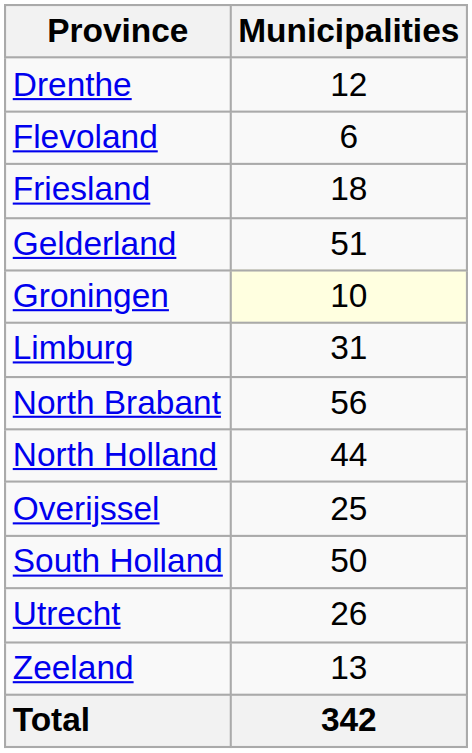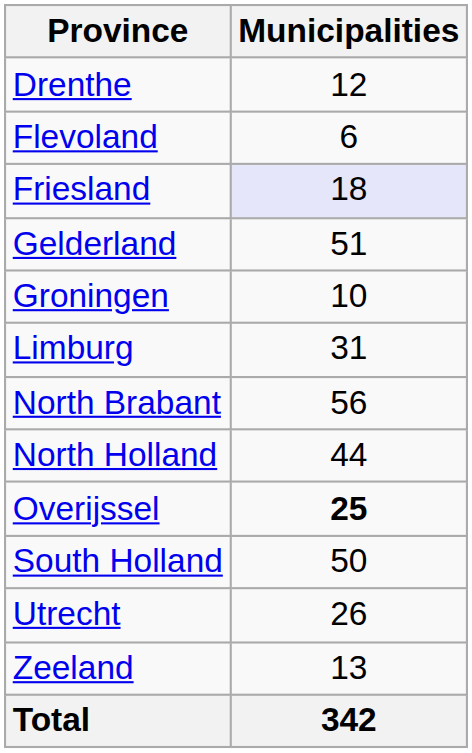(349, 190) no background -> (349, 190) lavender background
(349, 296) lightyellow background -> (349, 296) no background
(349, 508) normal -> (349, 508) bold
